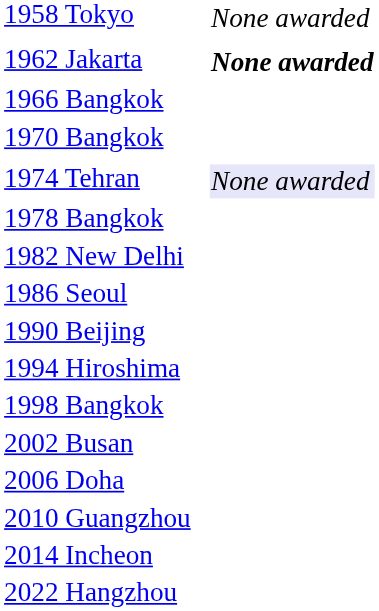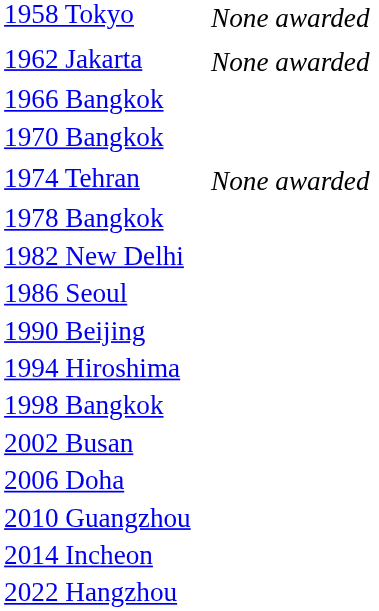(292, 62) bold -> (290, 62) normal
(290, 181) lavender background -> (290, 181) no background
